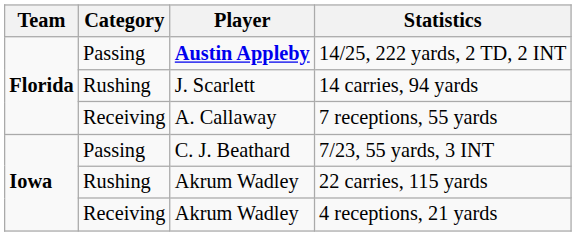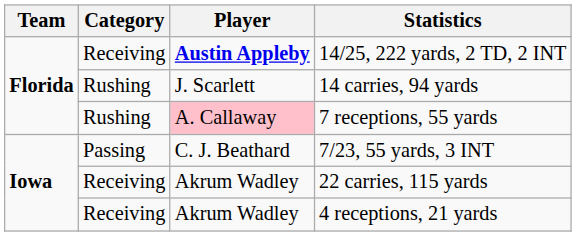(114, 53) Passing -> (124, 53) Receiving
(124, 117) Receiving -> (117, 117) Rushing
(226, 117) no background -> (226, 117) pink background
(117, 182) Rushing -> (124, 182) Receiving
